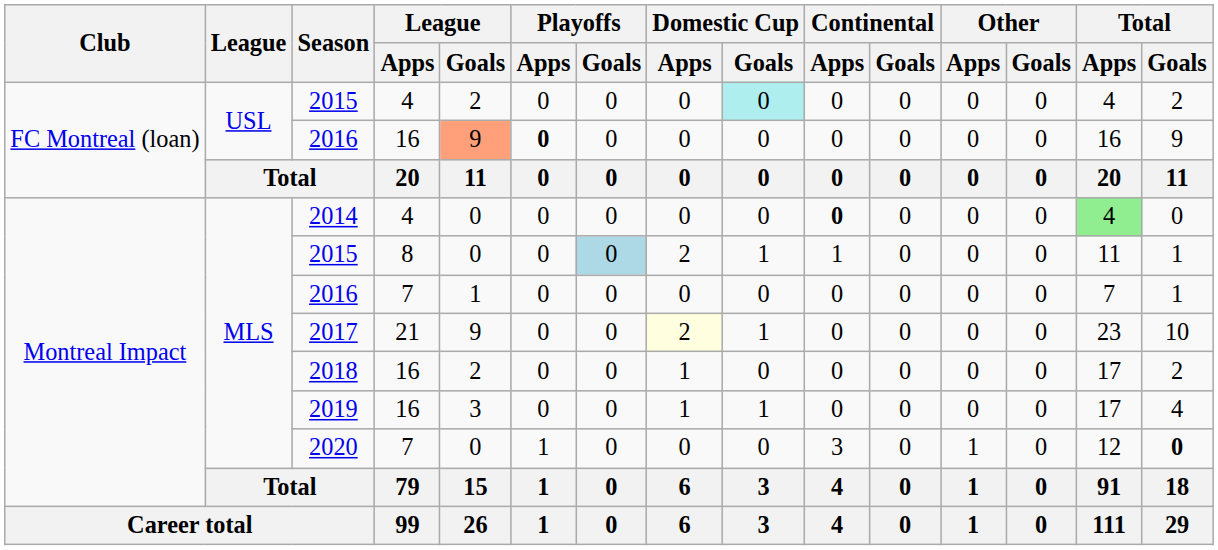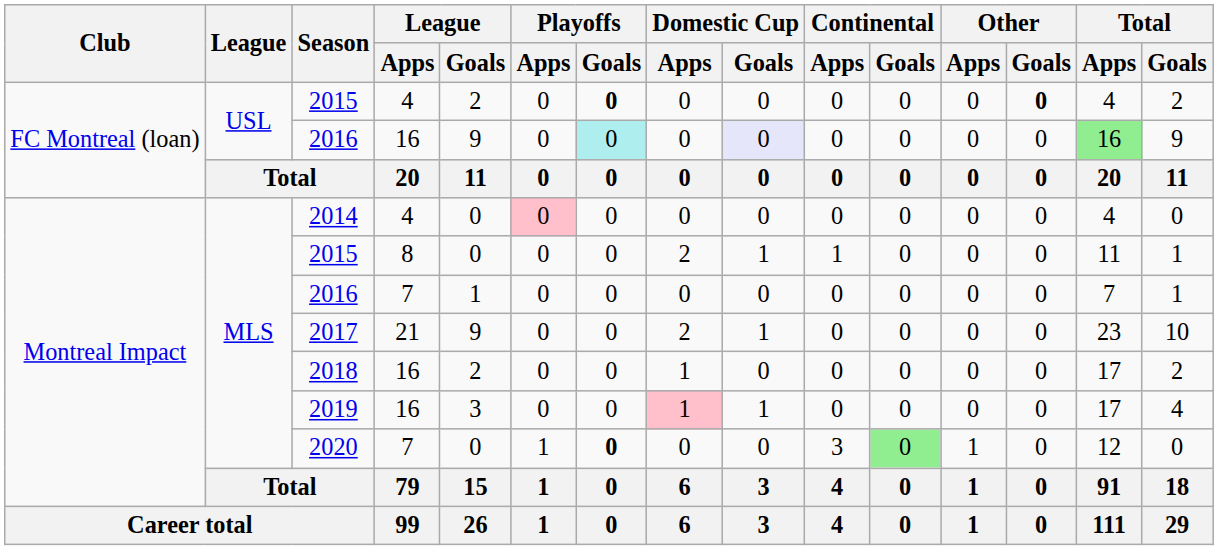(611, 100) normal -> (611, 100) bold
(764, 100) paleturquoise background -> (764, 100) no background
(1041, 100) normal -> (1041, 100) bold
(475, 139) lightsalmon background -> (475, 139) no background
(543, 139) bold -> (543, 139) normal
(611, 139) no background -> (611, 139) paleturquoise background
(764, 139) no background -> (764, 139) lavender background
(1109, 139) no background -> (1109, 139) lightgreen background
(543, 216) no background -> (543, 216) pink background
(837, 216) bold -> (837, 216) normal
(1109, 216) lightgreen background -> (1109, 216) no background
(611, 255) lightblue background -> (611, 255) no background
(685, 332) lightyellow background -> (685, 332) no background
(685, 409) no background -> (685, 409) pink background
(611, 448) normal -> (611, 448) bold
(905, 448) no background -> (905, 448) lightgreen background
(1177, 448) bold -> (1177, 448) normal
